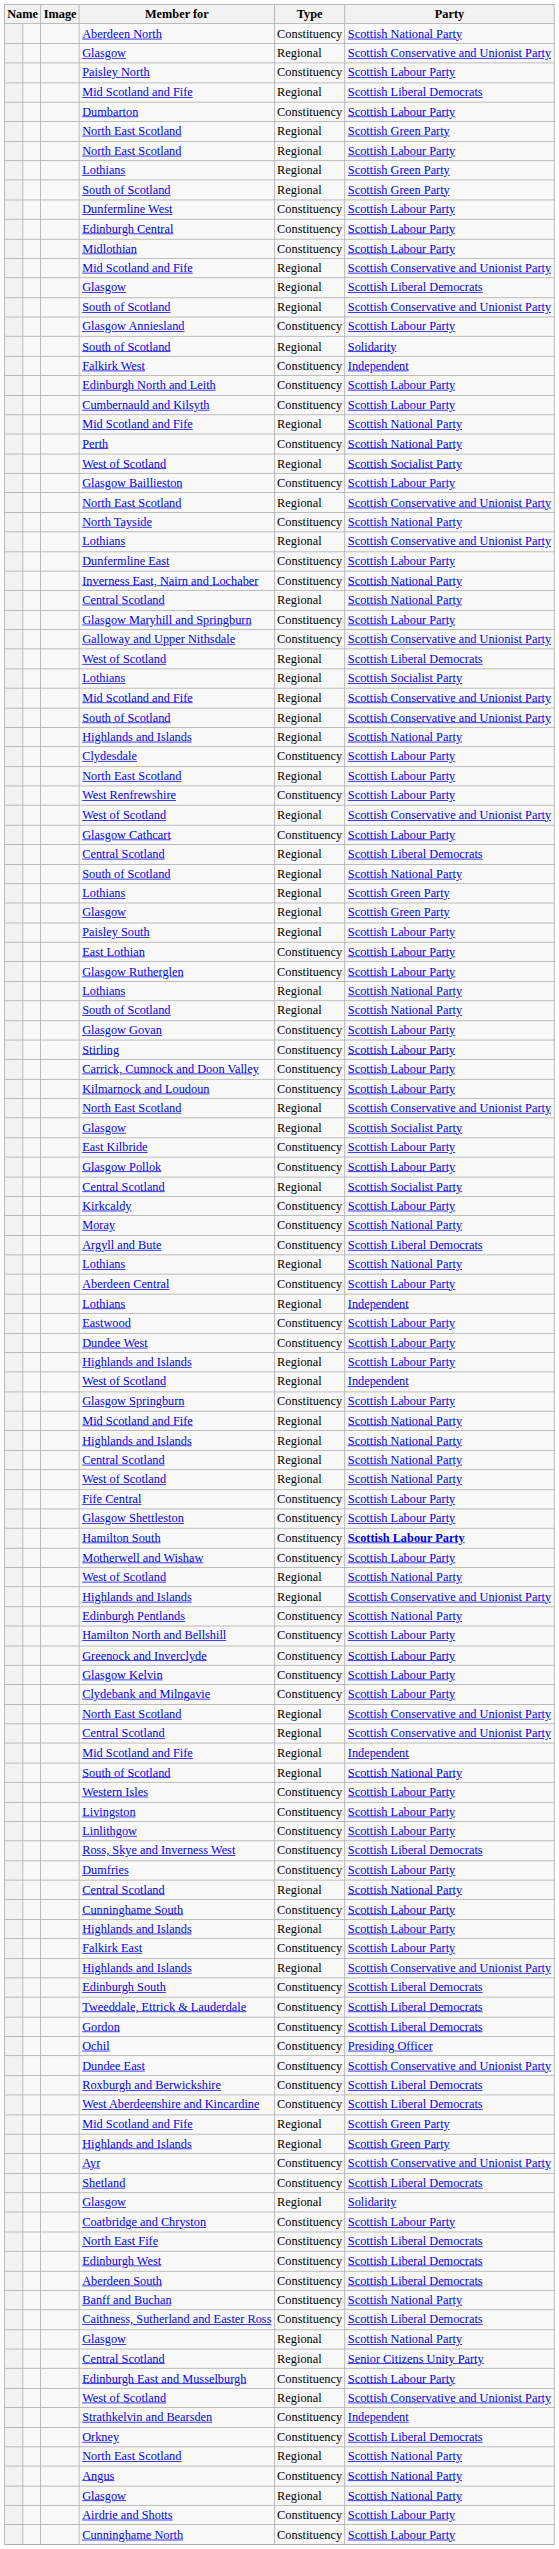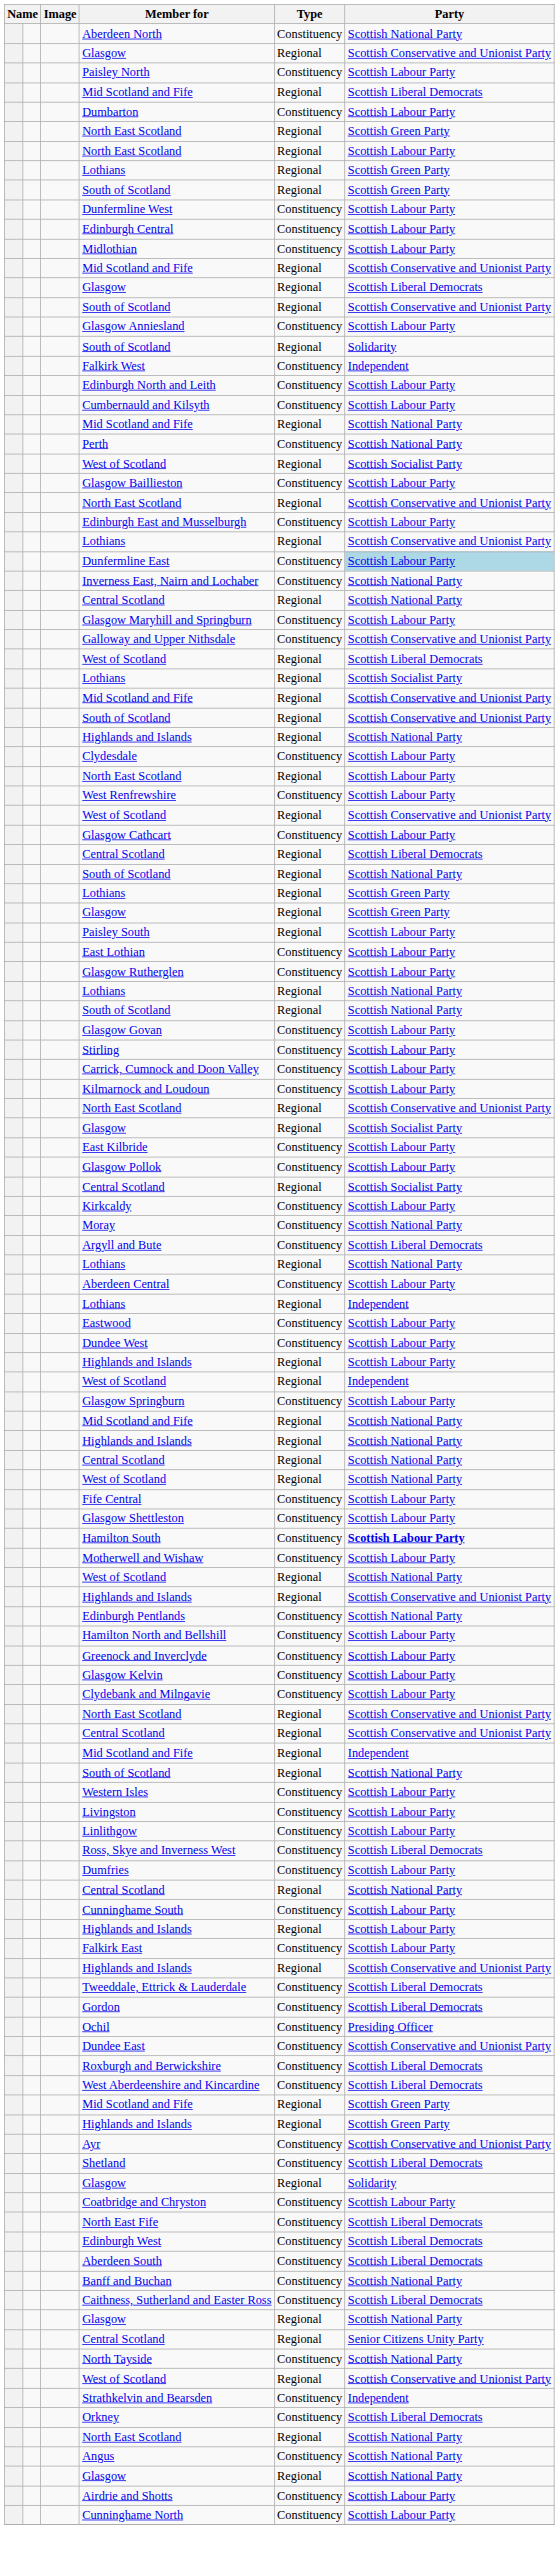rows swapped: (13, 2378) <-> (13, 522)
(402, 561) no background -> (402, 561) lightblue background
- row: (13, 1988)
